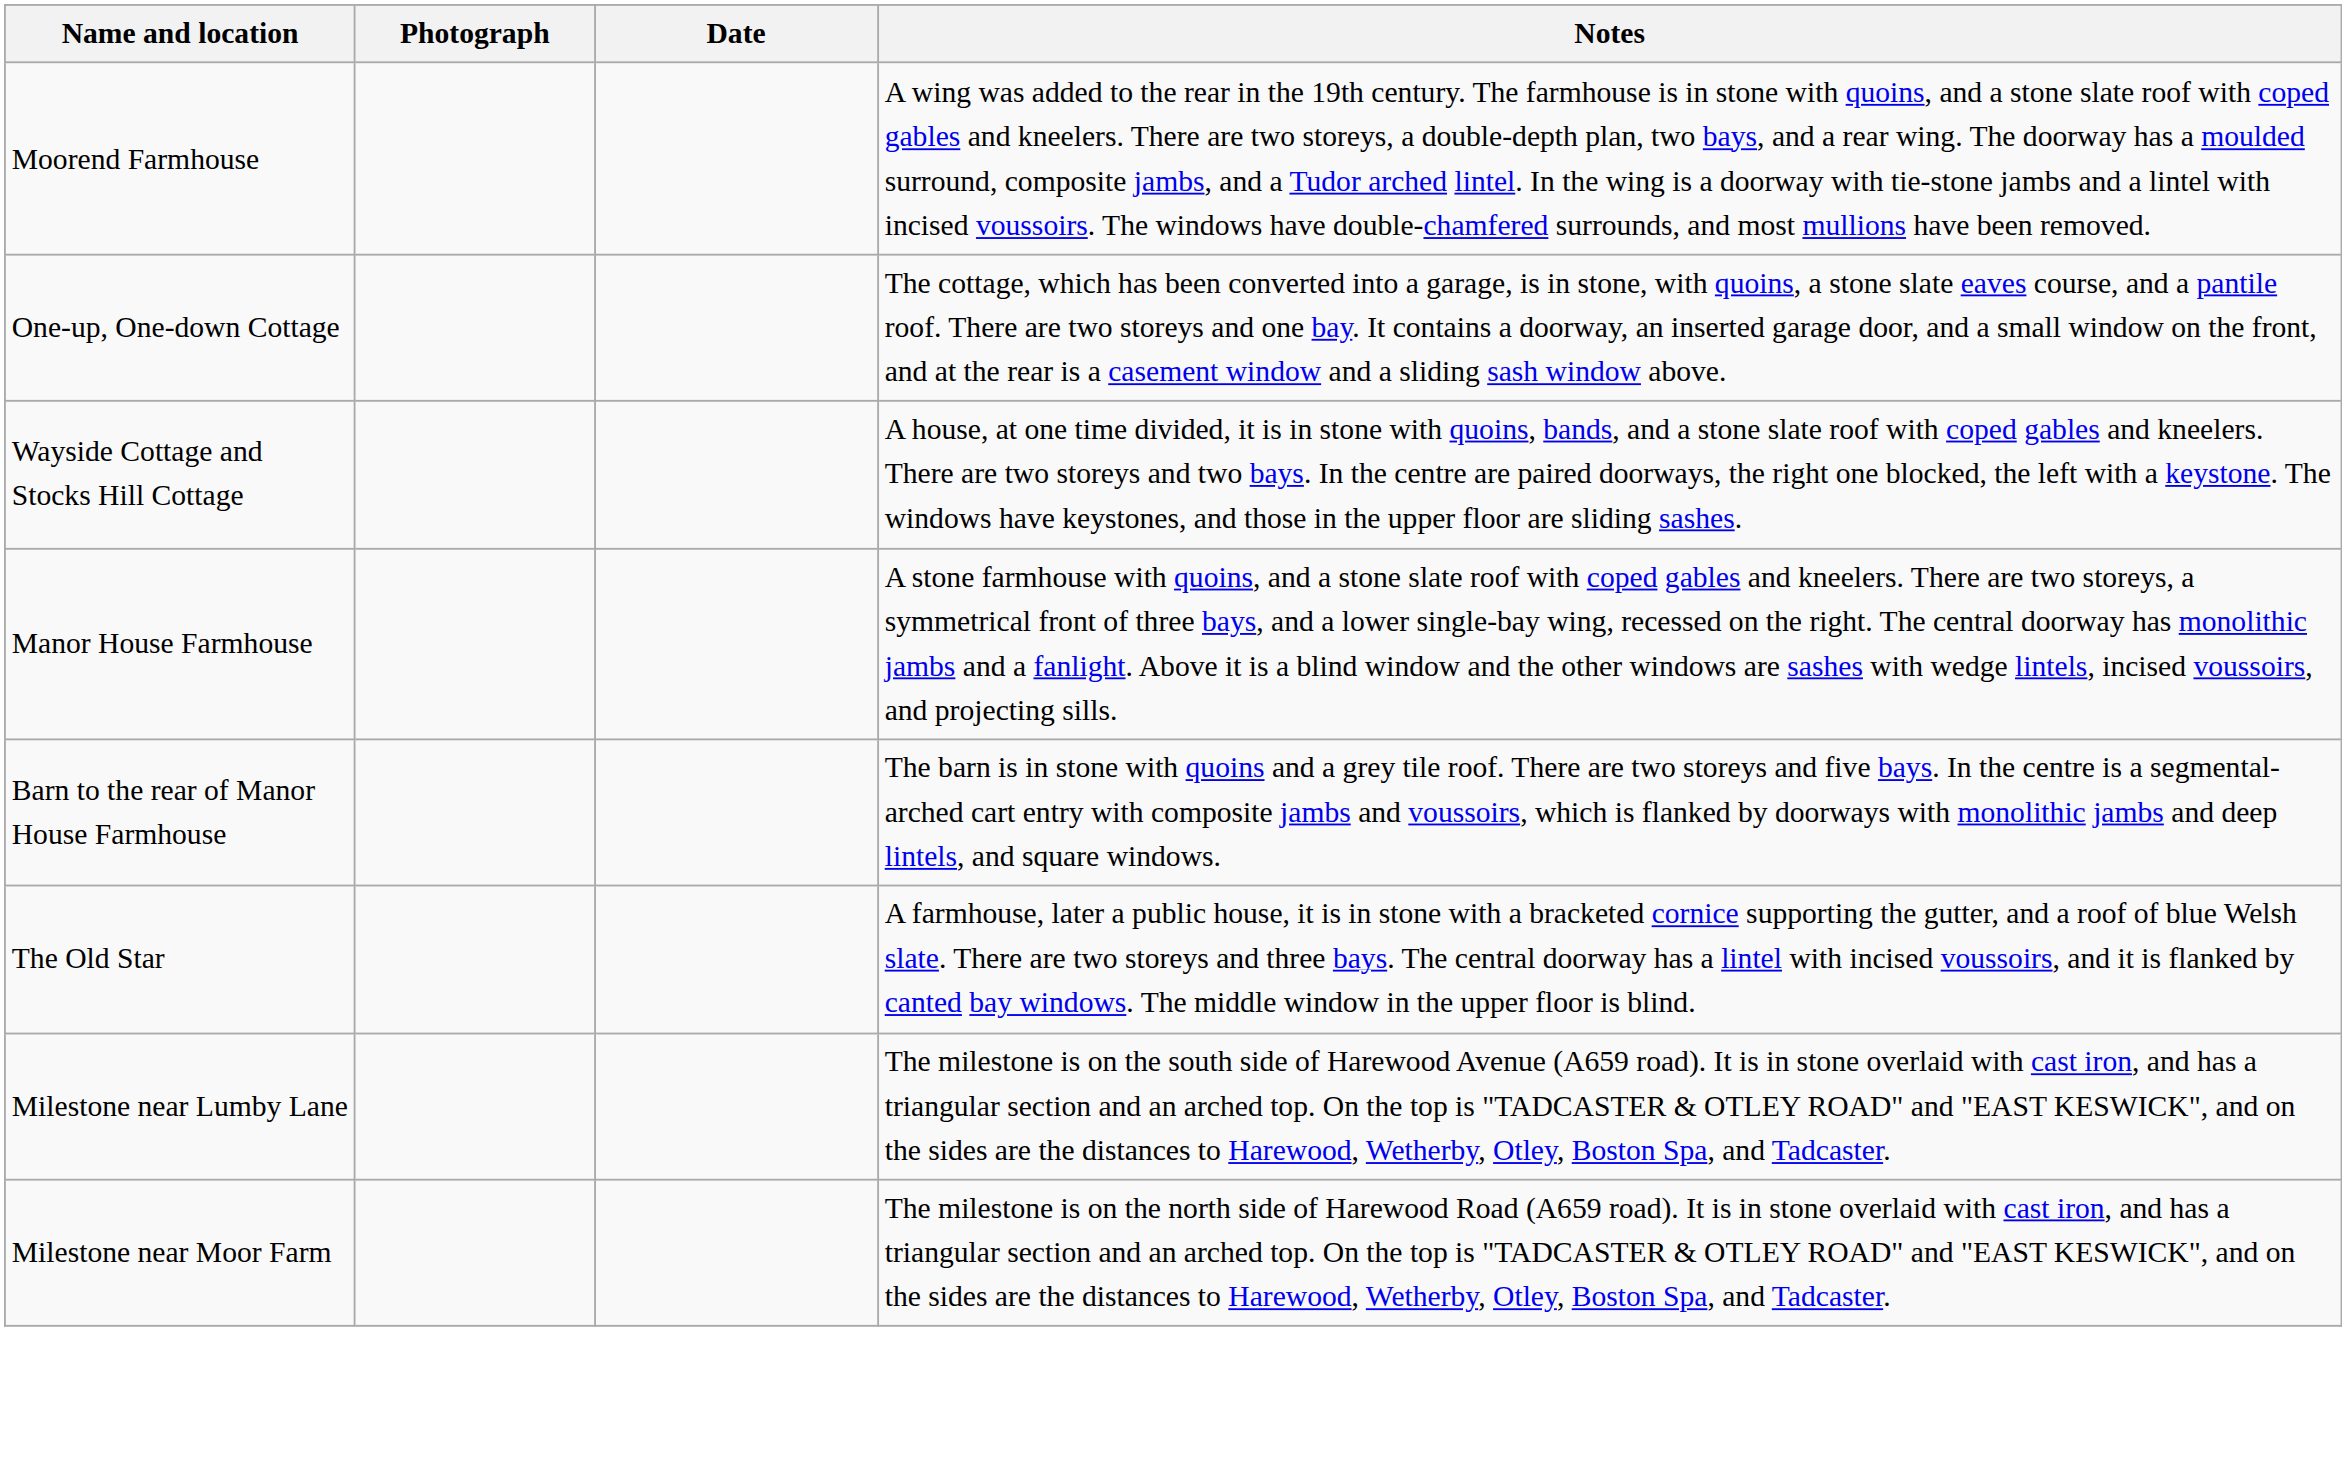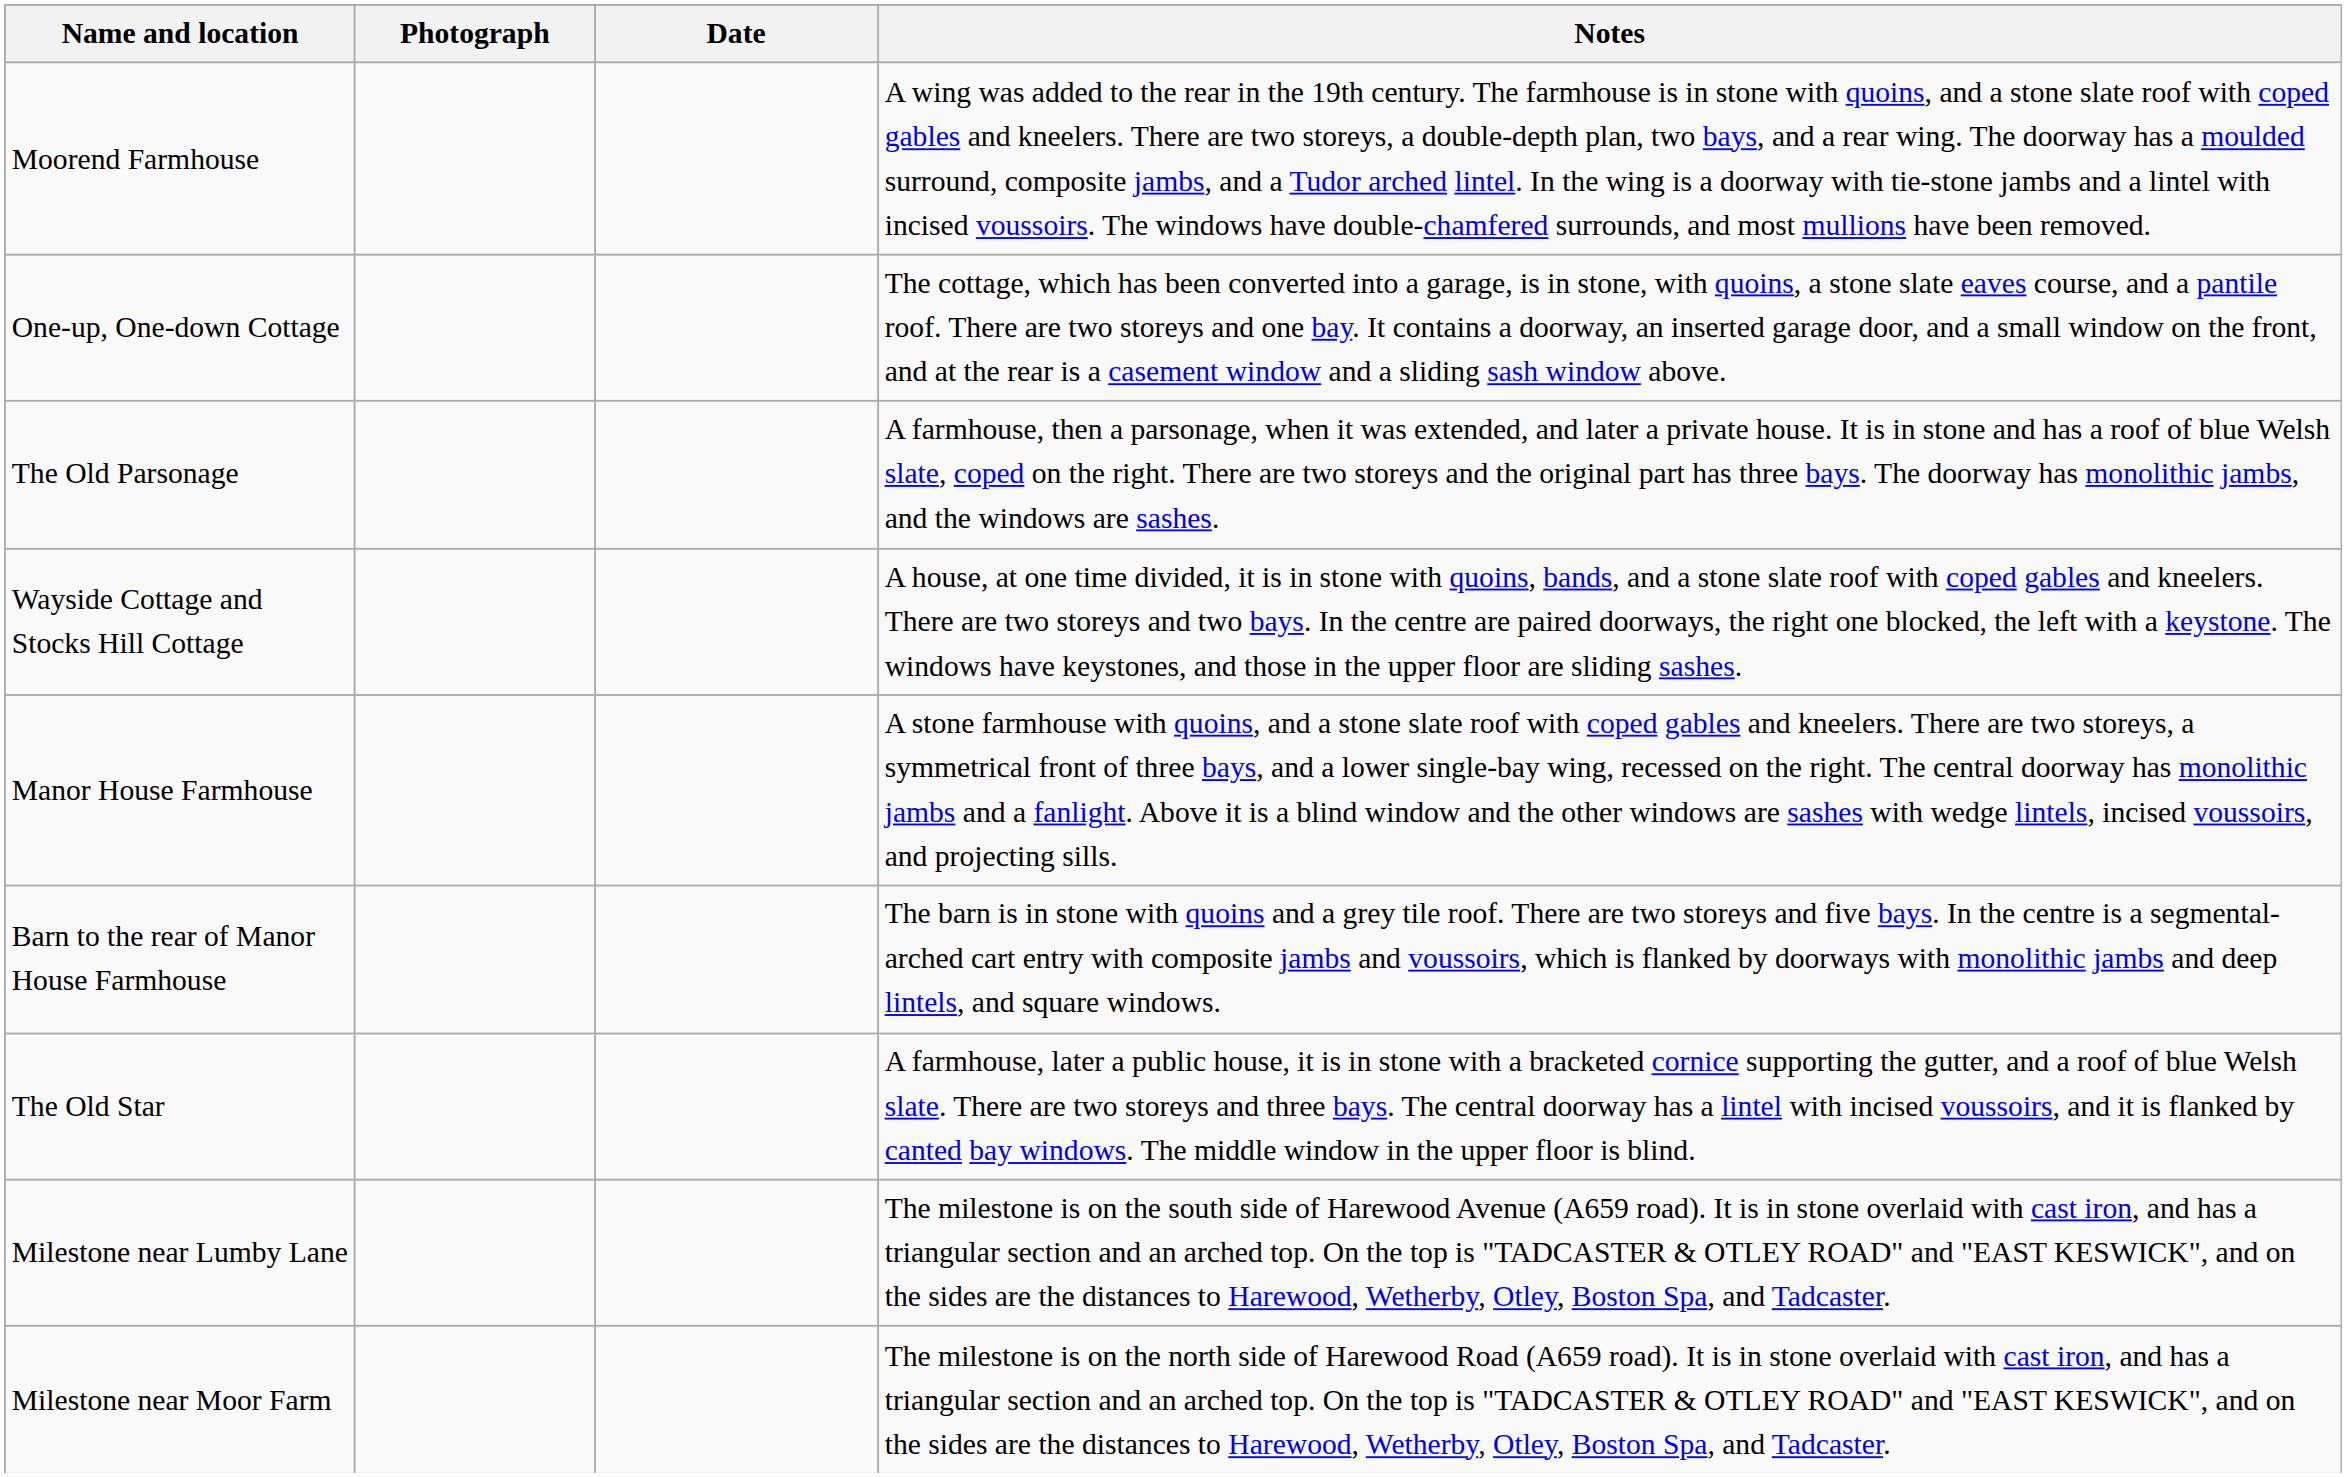+ row: (125, 474)
